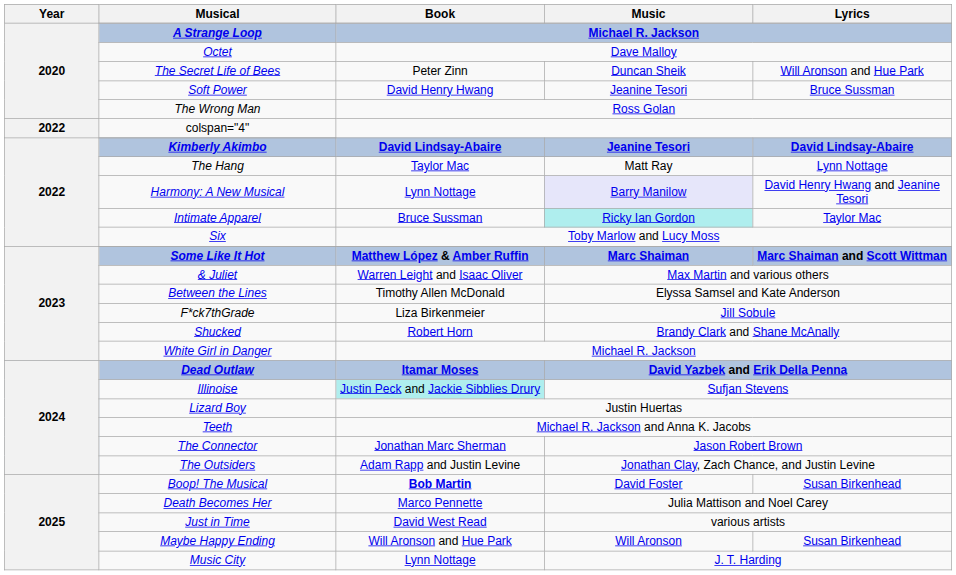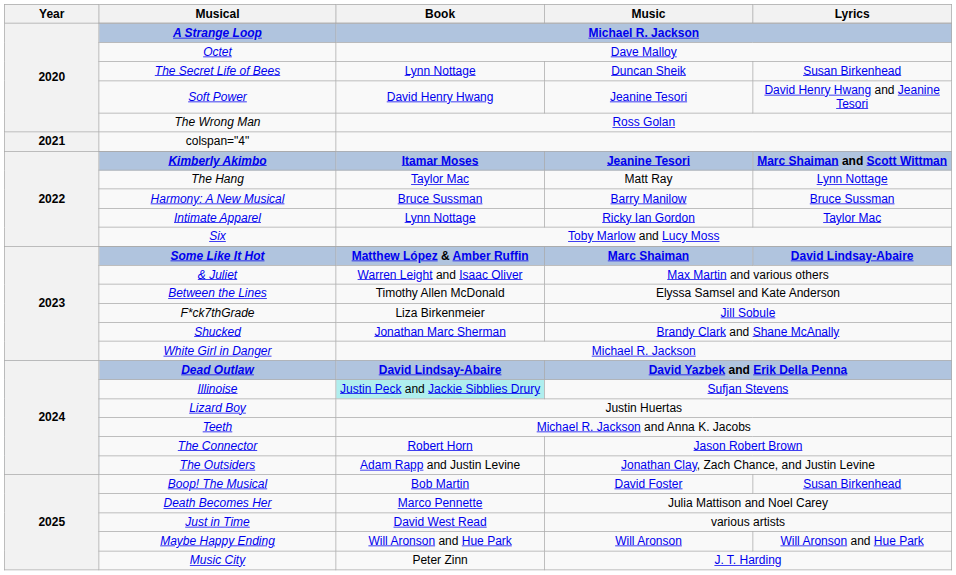(440, 71) Peter Zinn -> (440, 71) Lynn Nottage
(852, 71) Will Aronson and Hue Park -> (852, 71) Susan Birkenhead
(852, 90) Bruce Sussman -> (852, 96) David Henry Hwang and Jeanine Tesori
(52, 128) 2022 -> (52, 141) 2021
(440, 147) David Lindsay-Abaire -> (440, 160) Itamar Moses
(852, 147) David Lindsay-Abaire -> (852, 160) Marc Shaiman and Scott Wittman
(440, 192) Lynn Nottage -> (440, 198) Bruce Sussman
(649, 192) lavender background -> (649, 198) no background
(852, 192) David Henry Hwang and Jeanine Tesori -> (852, 198) Bruce Sussman
(440, 217) Bruce Sussman -> (440, 217) Lynn Nottage
(649, 217) paleturquoise background -> (649, 217) no background
(852, 255) Marc Shaiman and Scott Wittman -> (852, 255) David Lindsay-Abaire
(440, 332) Robert Horn -> (440, 332) Jonathan Marc Sherman
(440, 370) Itamar Moses -> (440, 370) David Lindsay-Abaire
(440, 446) Jonathan Marc Sherman -> (440, 446) Robert Horn
(440, 484) bold -> (440, 484) normal
(852, 541) Susan Birkenhead -> (852, 541) Will Aronson and Hue Park
(440, 560) Lynn Nottage -> (440, 560) Peter Zinn
